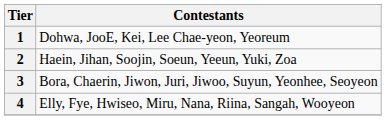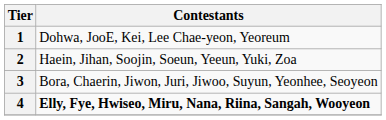(197, 103) normal -> (205, 103) bold
